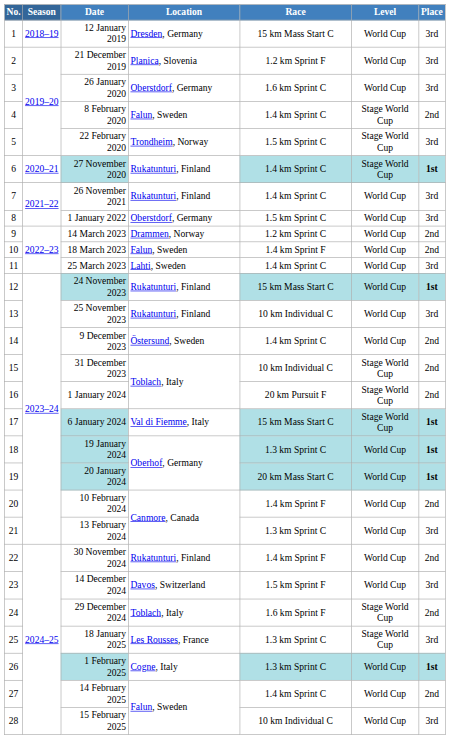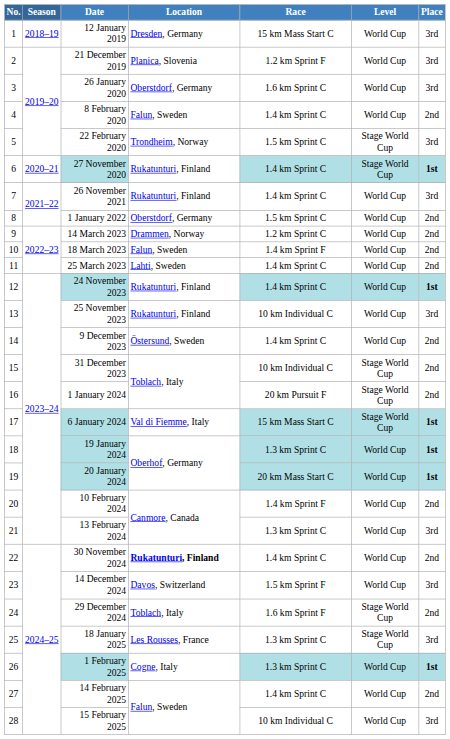(385, 115) Stage World Cup -> (385, 115) World Cup
(432, 218) 3rd -> (432, 218) 2nd
(432, 265) 3rd -> (432, 265) 2nd
(296, 287) 15 km Mass Start C -> (296, 287) 1.4 km Sprint C
(170, 558) normal -> (175, 558) bold
(296, 558) 1.4 km Sprint F -> (296, 558) 1.4 km Sprint C
